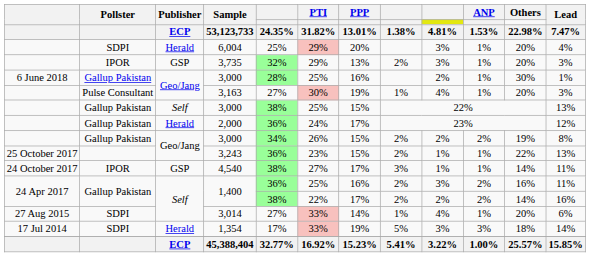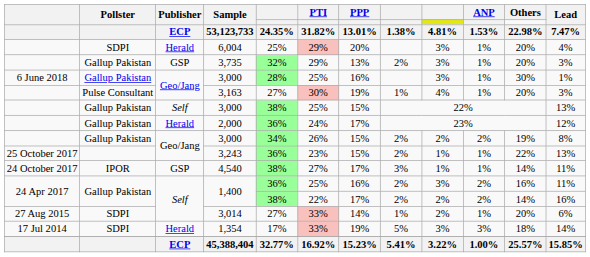(118, 63) IPOR -> (118, 63) Gallup Pakistan
(443, 78) 2% -> (443, 78) 3%
(443, 214) 4% -> (443, 214) 2%
